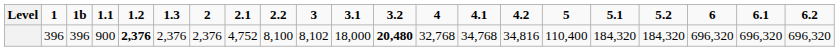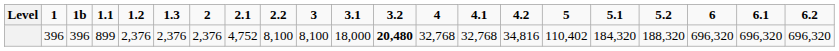(105, 35) 900 -> (105, 35) 899
(136, 35) bold -> (136, 35) normal
(314, 35) 8,102 -> (314, 35) 8,100
(479, 35) 34,768 -> (479, 35) 32,768
(566, 35) 110,400 -> (566, 35) 110,402
(664, 35) 184,320 -> (664, 35) 188,320
